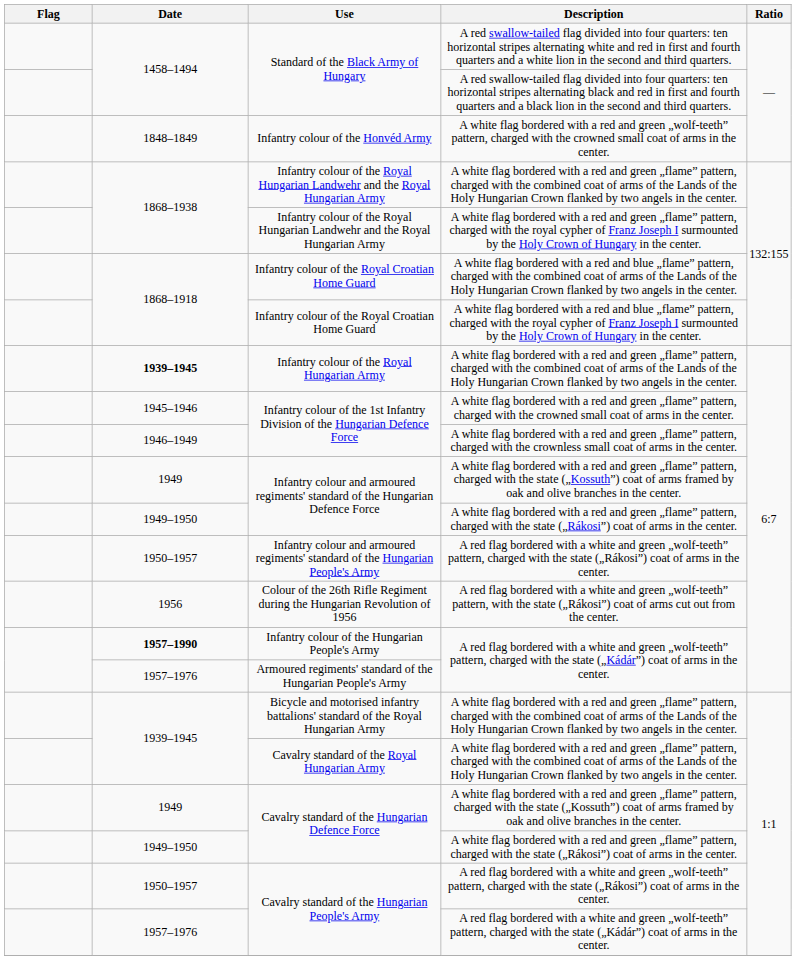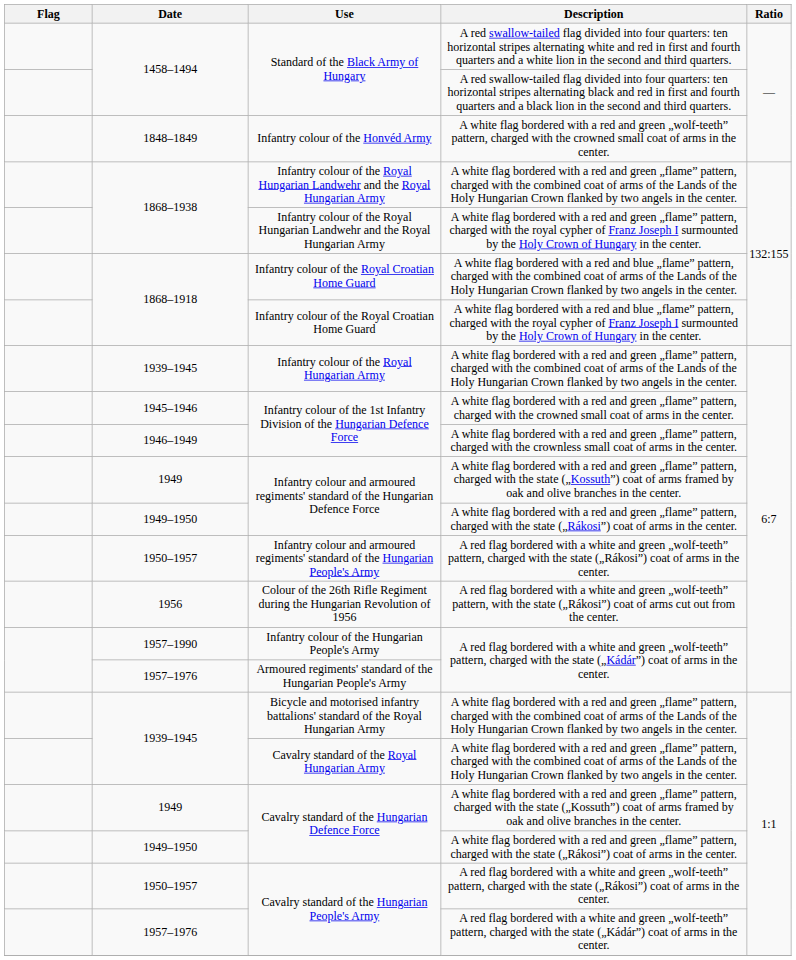(170, 368) bold -> (170, 368) normal
(170, 643) bold -> (170, 643) normal
